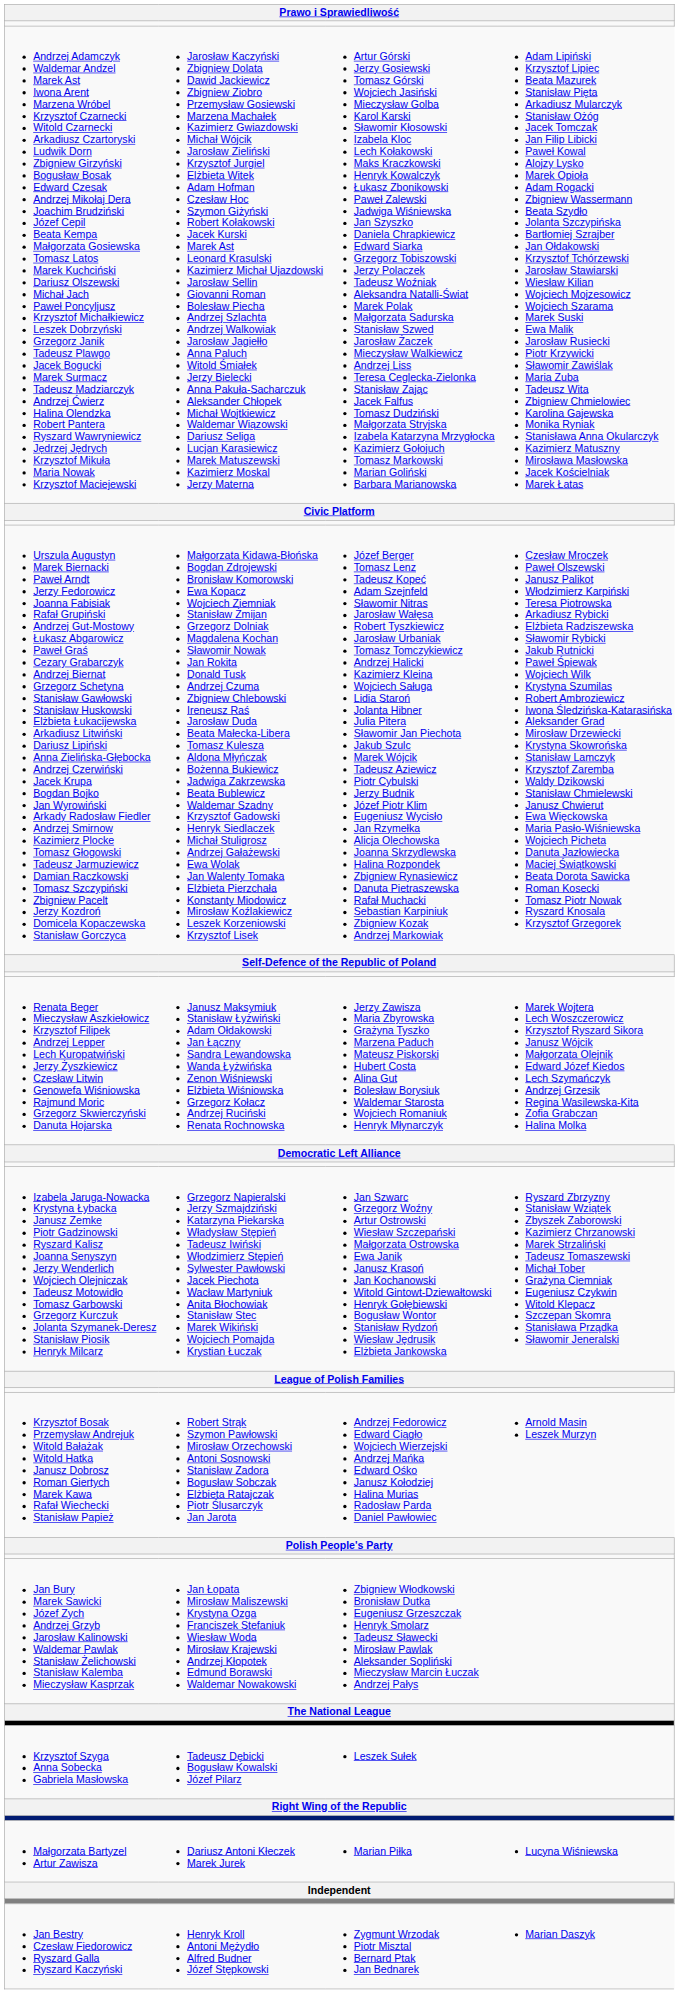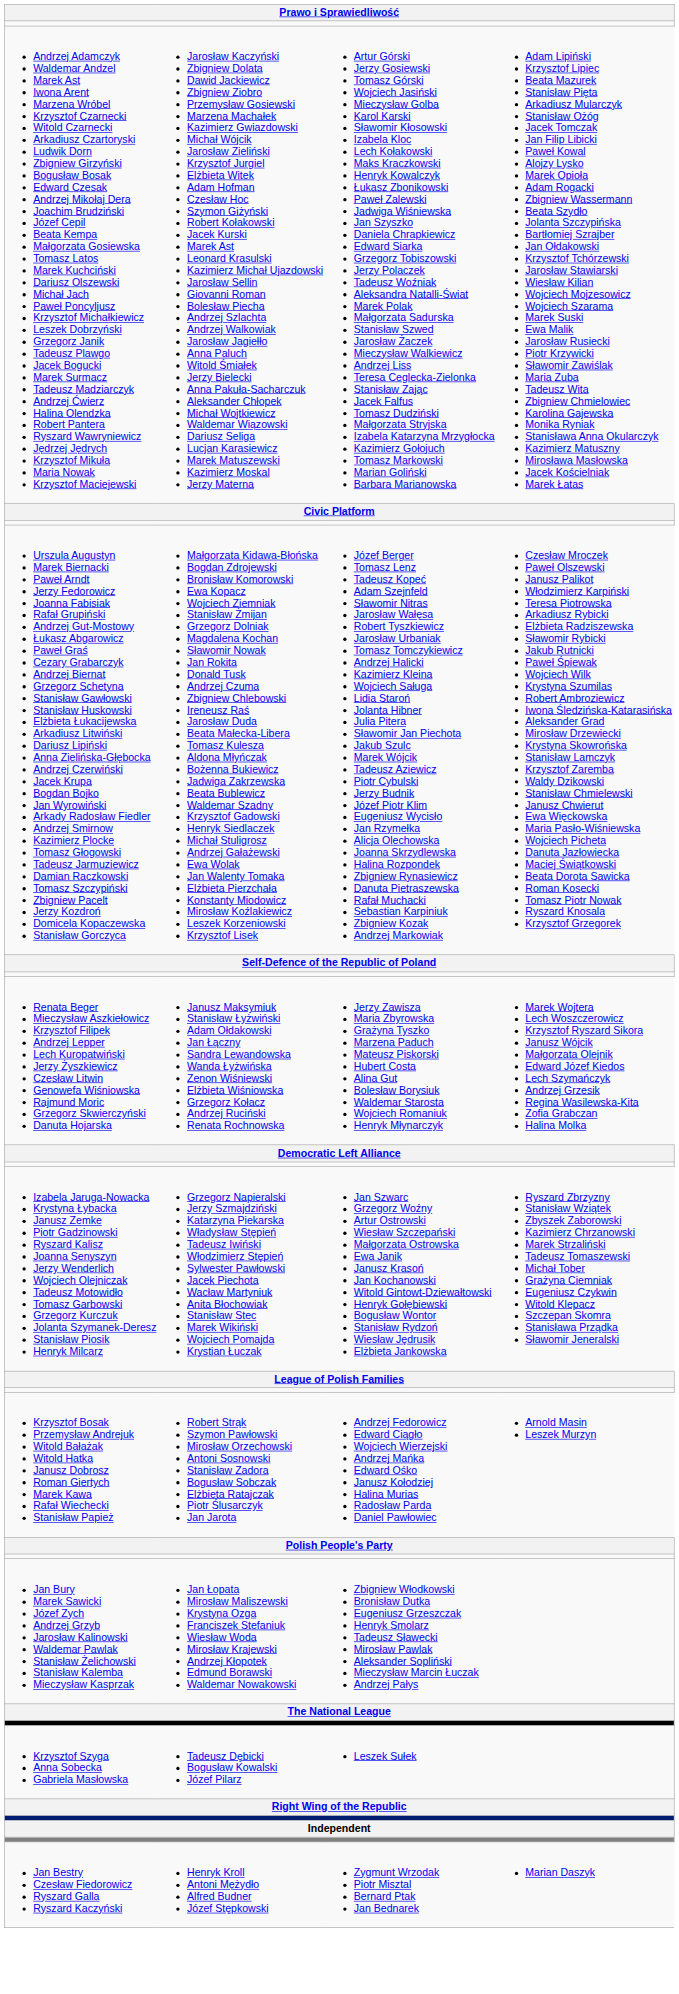- row: (82, 1857)
